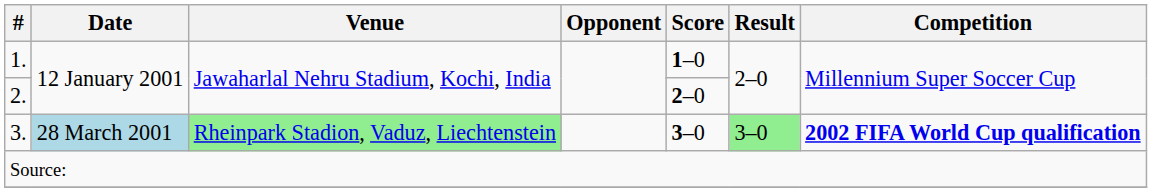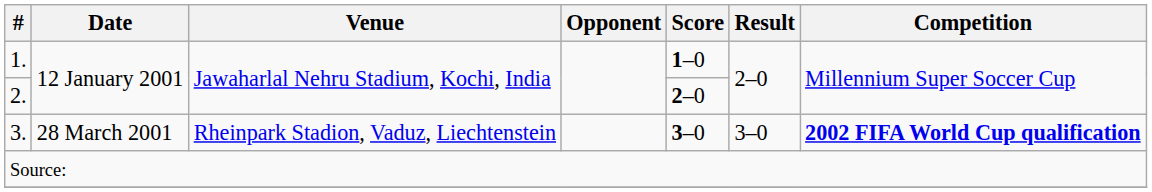(105, 132) lightblue background -> (105, 132) no background
(375, 132) lightgreen background -> (375, 132) no background
(751, 132) lightgreen background -> (751, 132) no background
